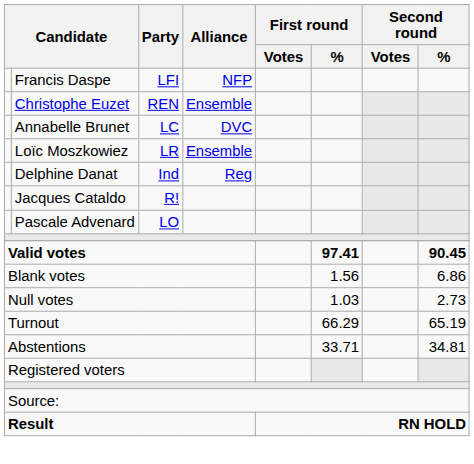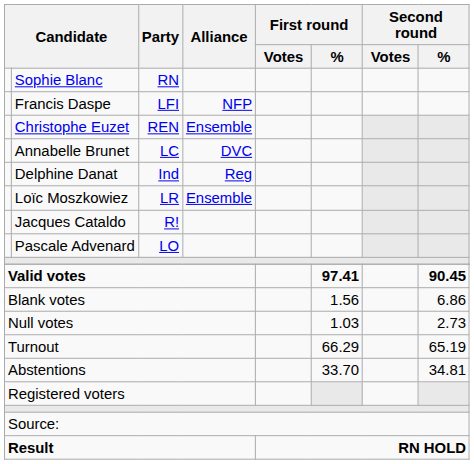+ row: (59, 80)
rows swapped: (72, 151) <-> (66, 175)
(340, 347) 33.71 -> (340, 370) 33.70
